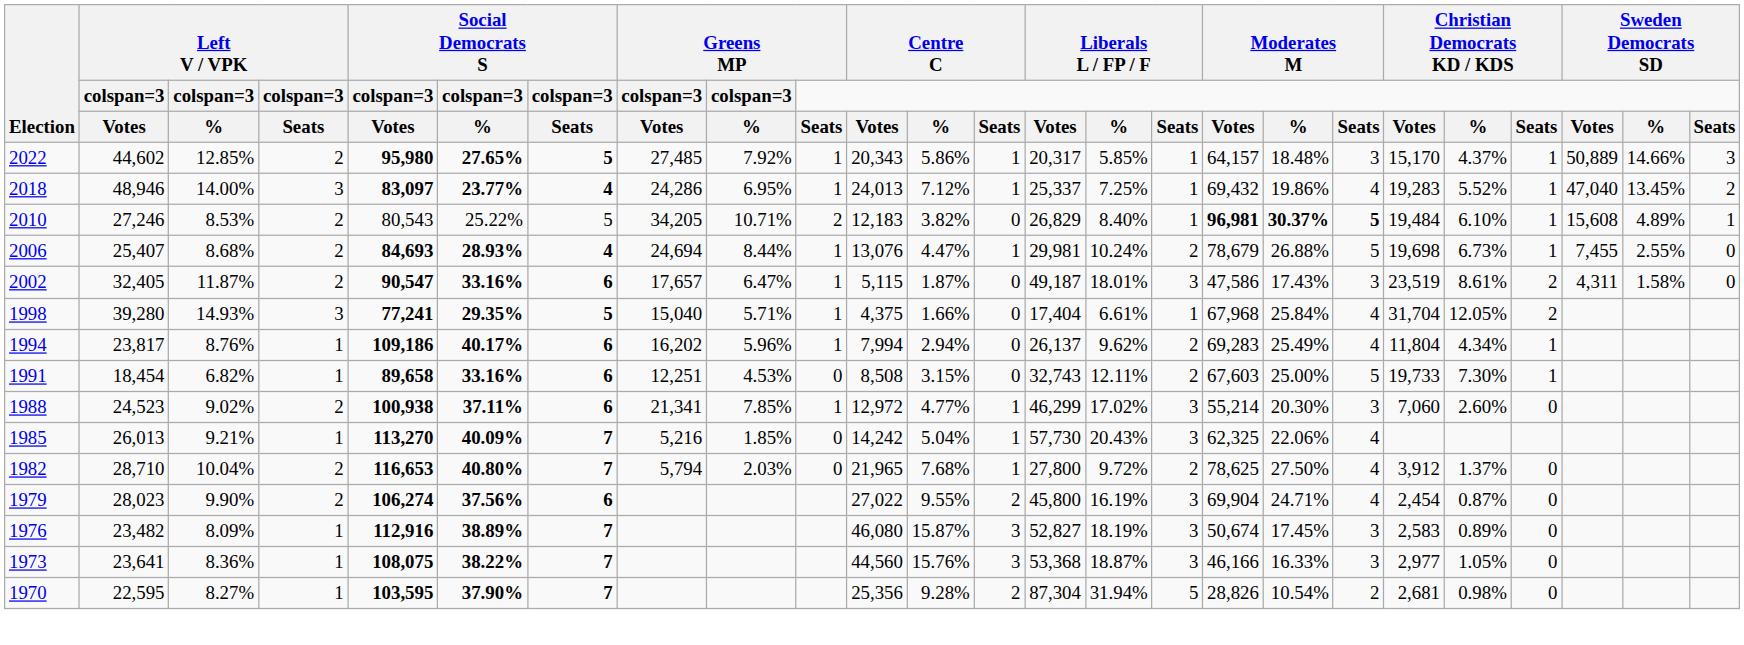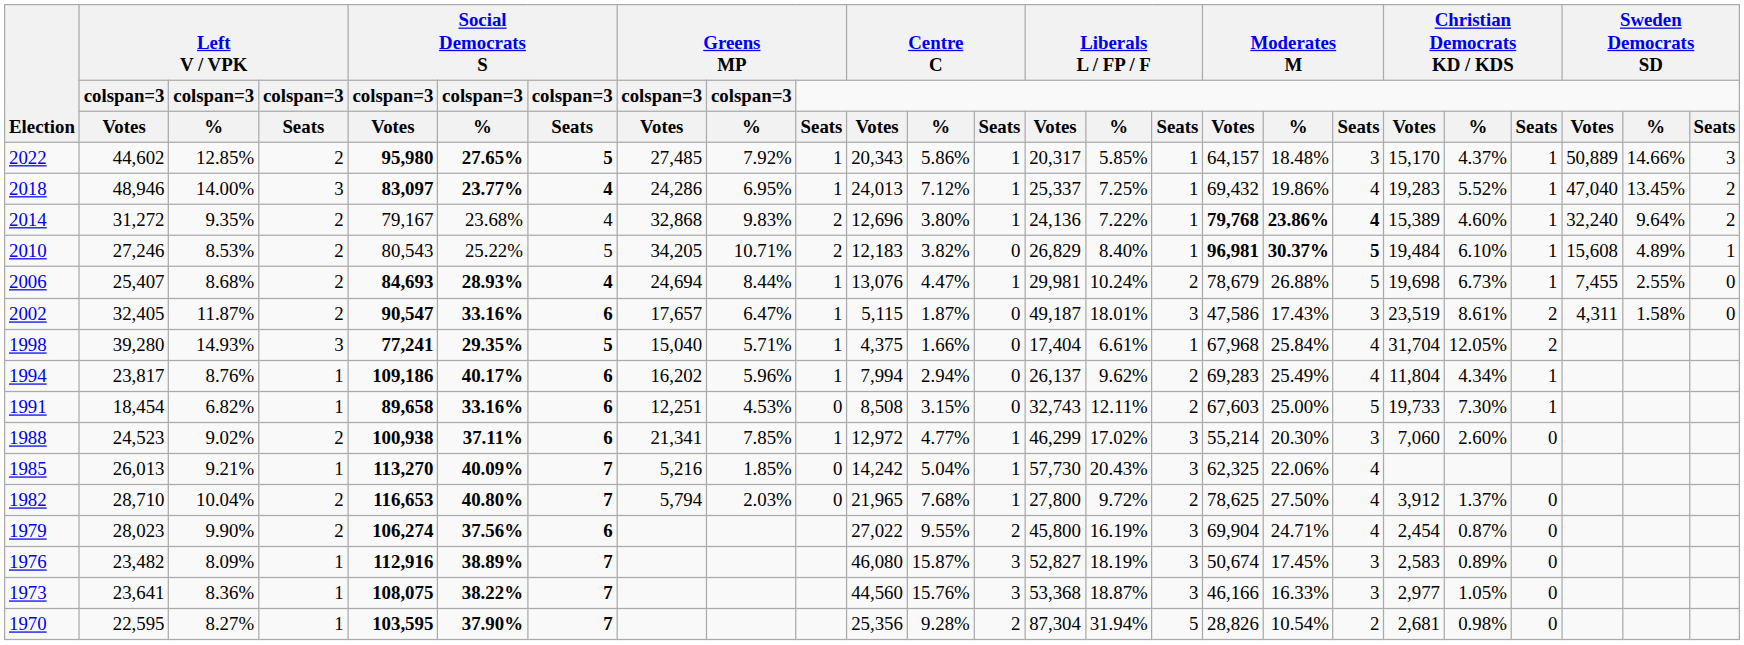+ row: (28, 220)
